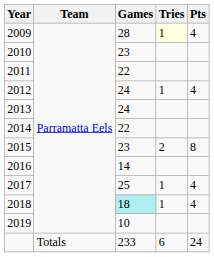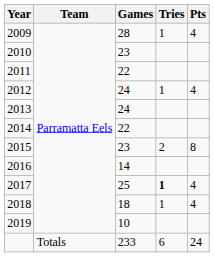(162, 33) lightyellow background -> (162, 33) no background
(162, 185) normal -> (162, 185) bold
(124, 204) paleturquoise background -> (124, 204) no background
